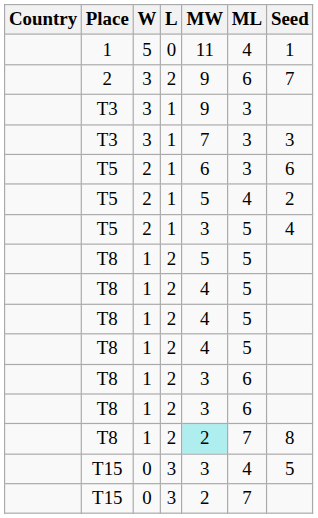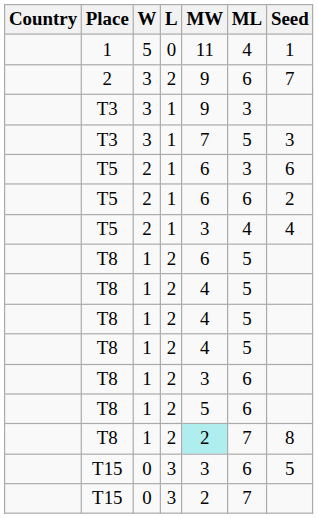(247, 139) 3 -> (247, 139) 5
(205, 199) 5 -> (205, 199) 6
(247, 199) 4 -> (247, 199) 6
(247, 229) 5 -> (247, 229) 4
(205, 259) 5 -> (205, 259) 6
(205, 408) 3 -> (205, 408) 5
(247, 468) 4 -> (247, 468) 6
